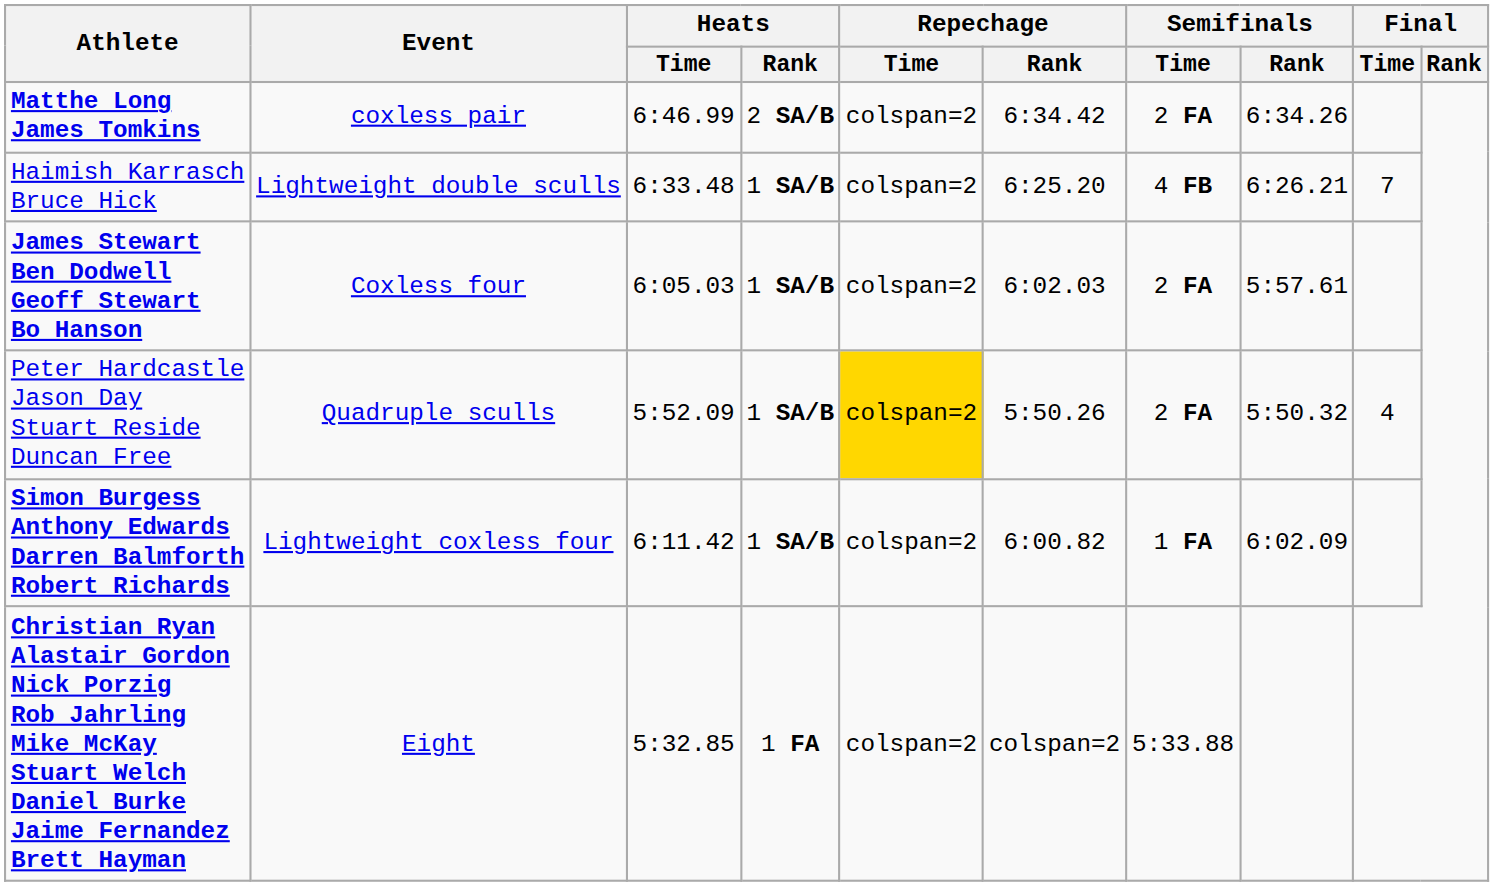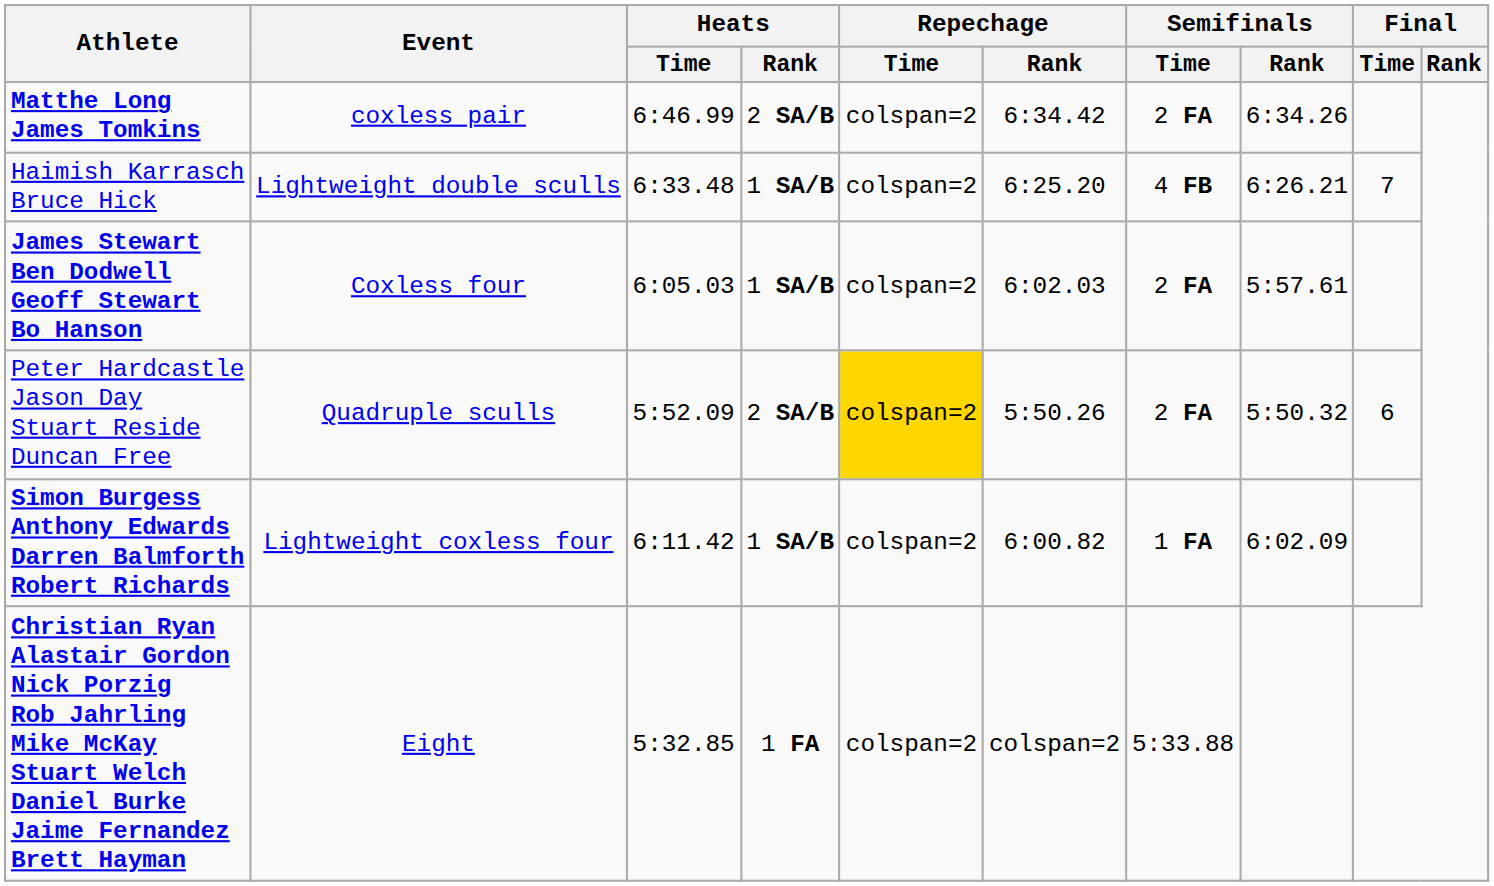(790, 414) 1 SA/B -> (790, 414) 2 SA/B
(1387, 414) 4 -> (1387, 414) 6
